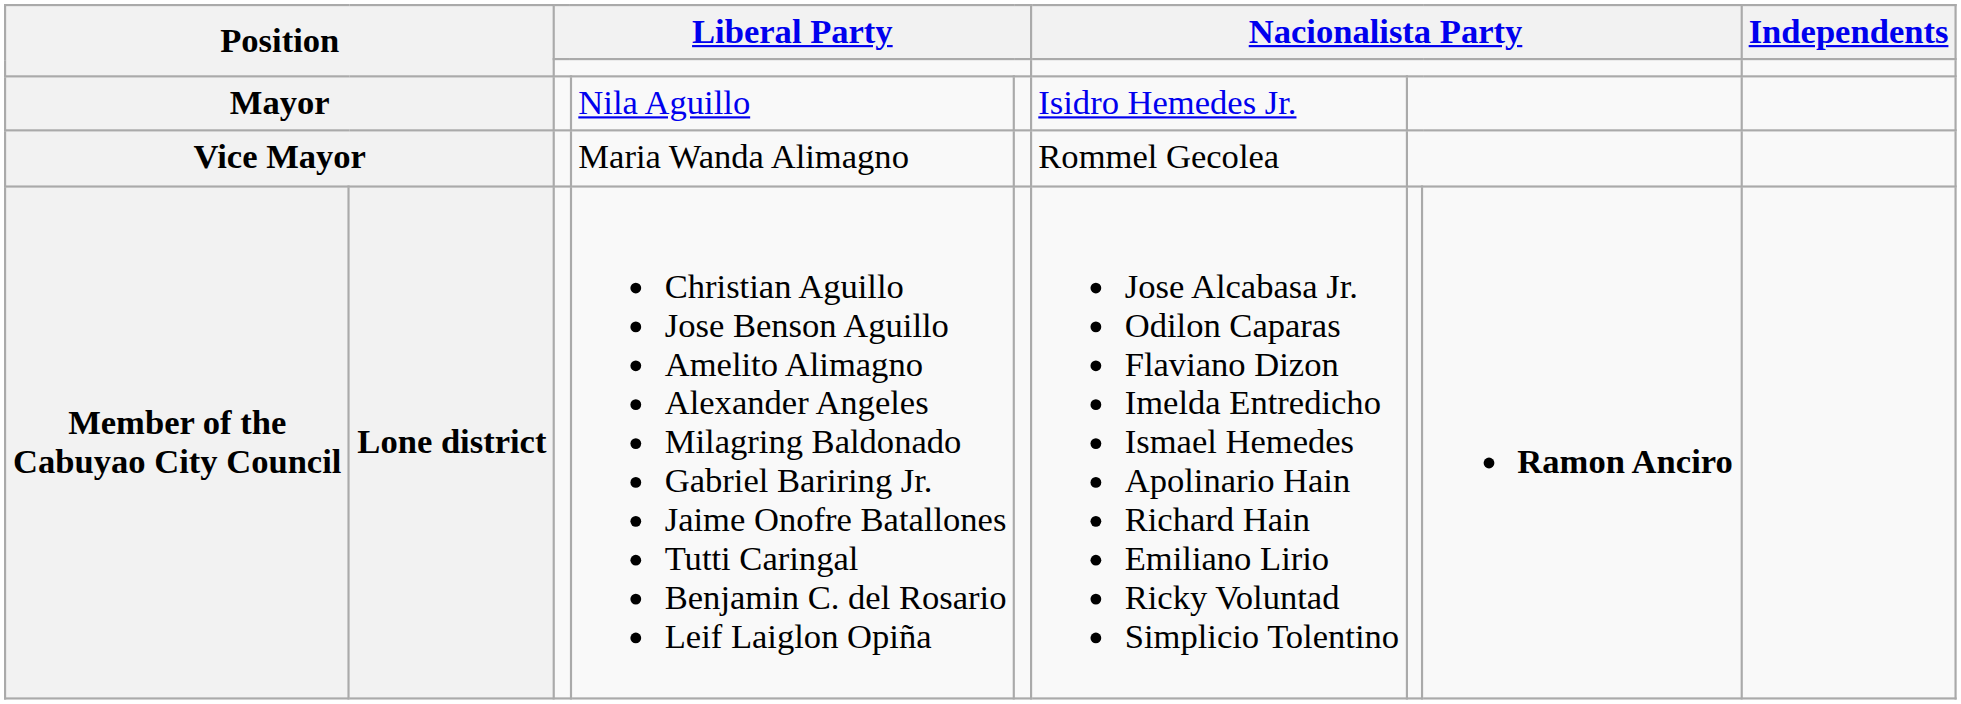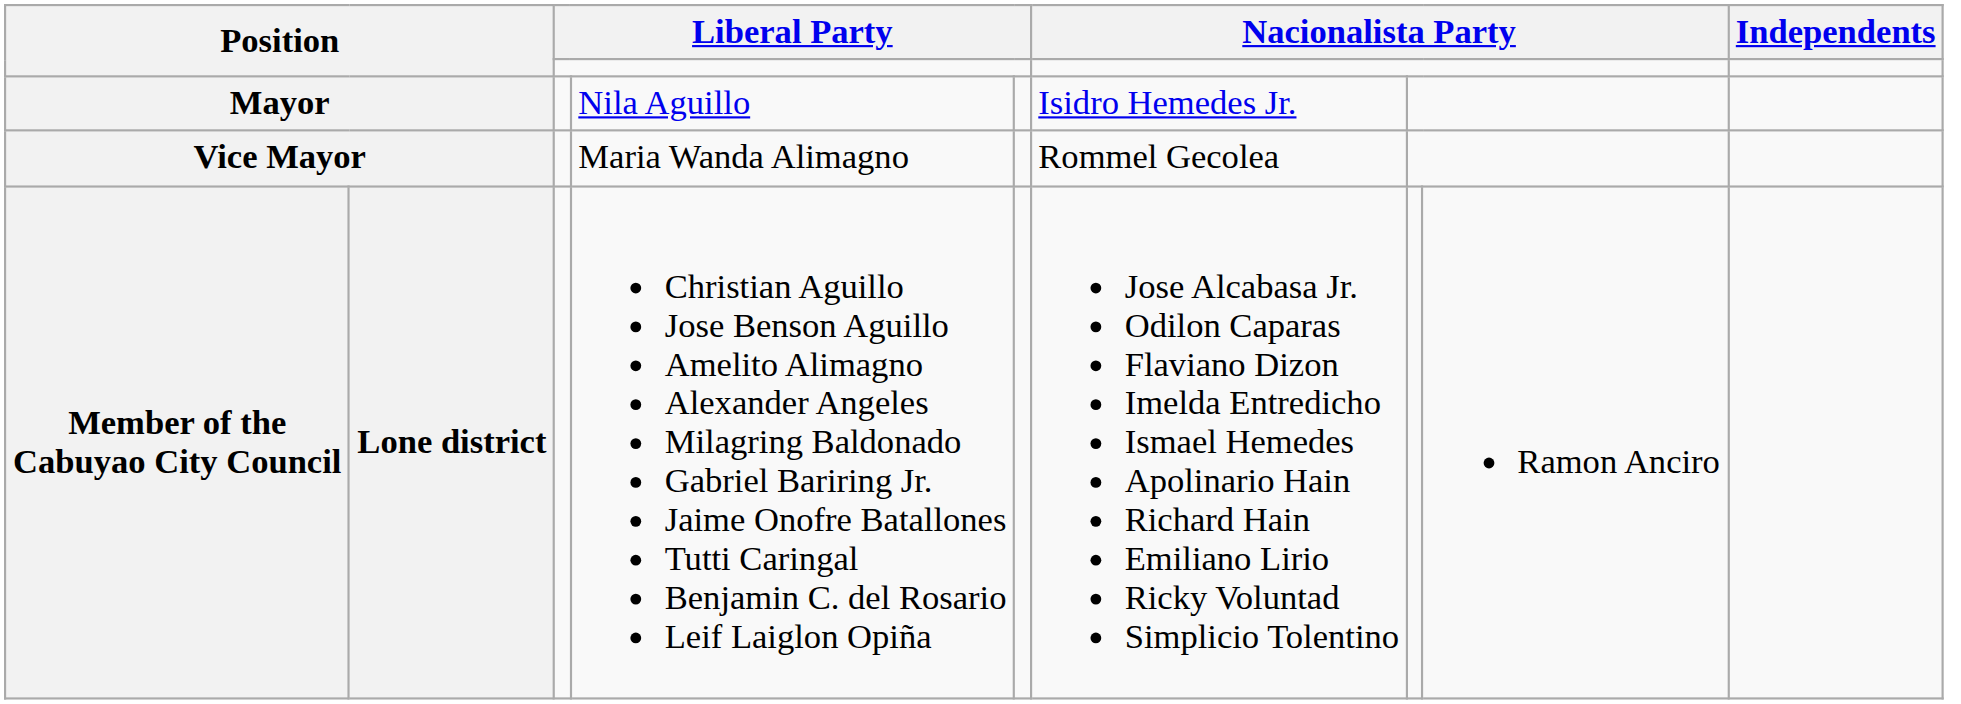(1582, 461) bold -> (1575, 461) normal
